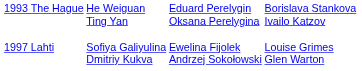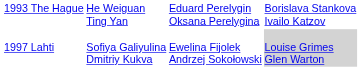(299, 54) no background -> (299, 54) lightgrey background
